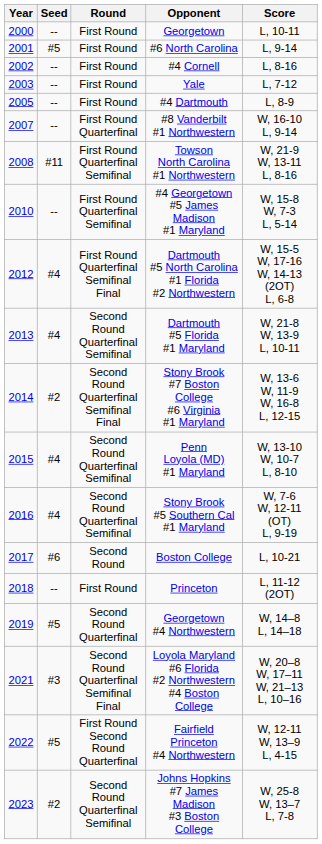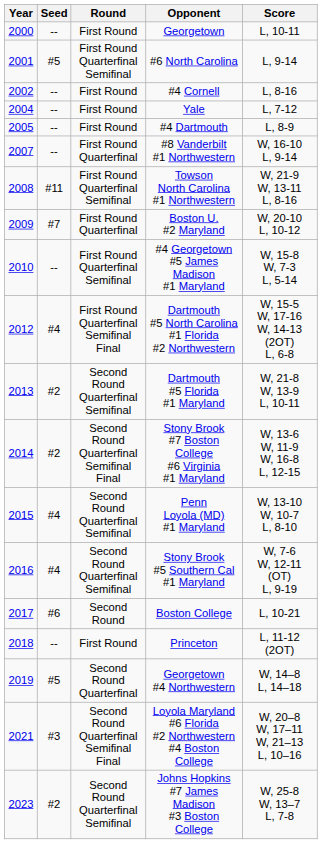(108, 48) First Round -> (108, 61) First Round Quarterfinal Semifinal
(21, 84) 2003 -> (21, 109) 2004
+ row: (194, 224)
(54, 335) #4 -> (54, 391) #2
- row: (194, 742)
